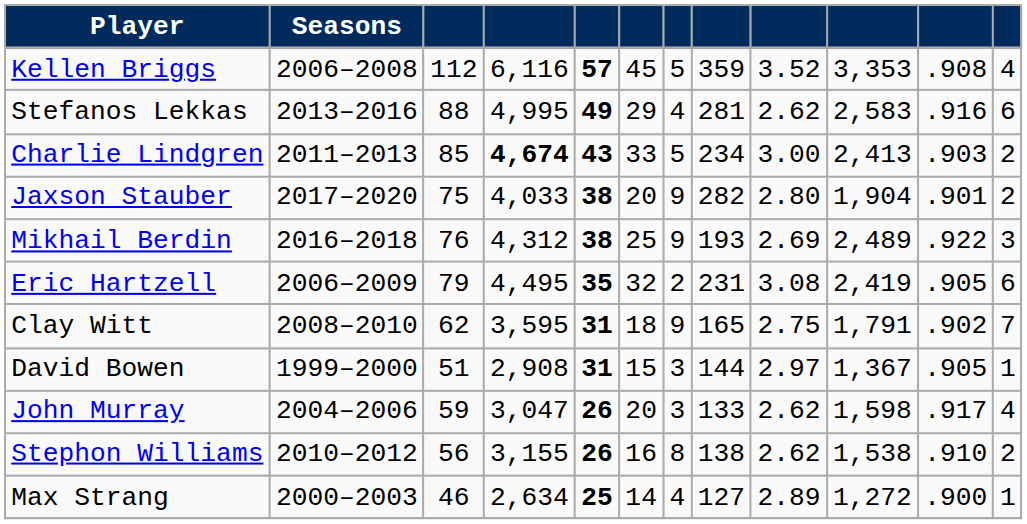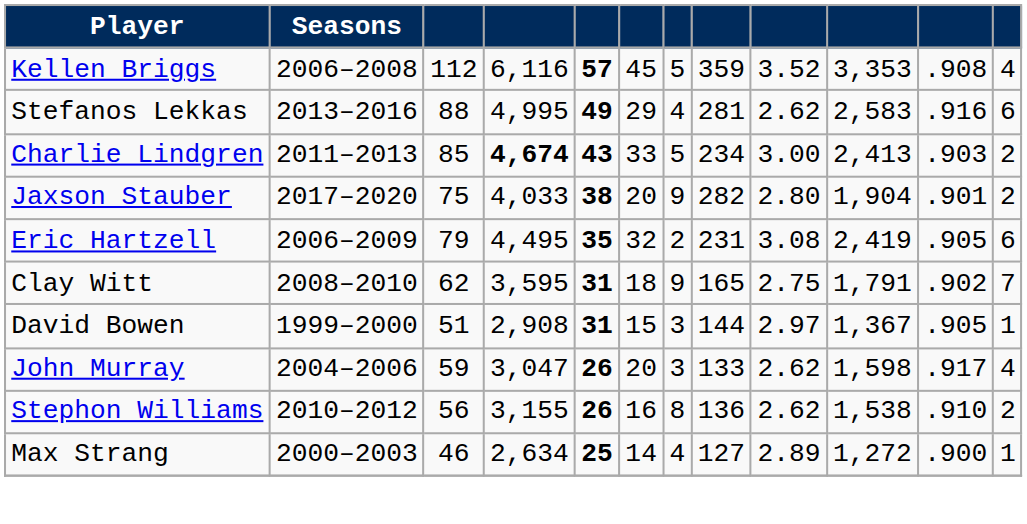- row: (122, 240)
(721, 454) 138 -> (721, 412) 136
